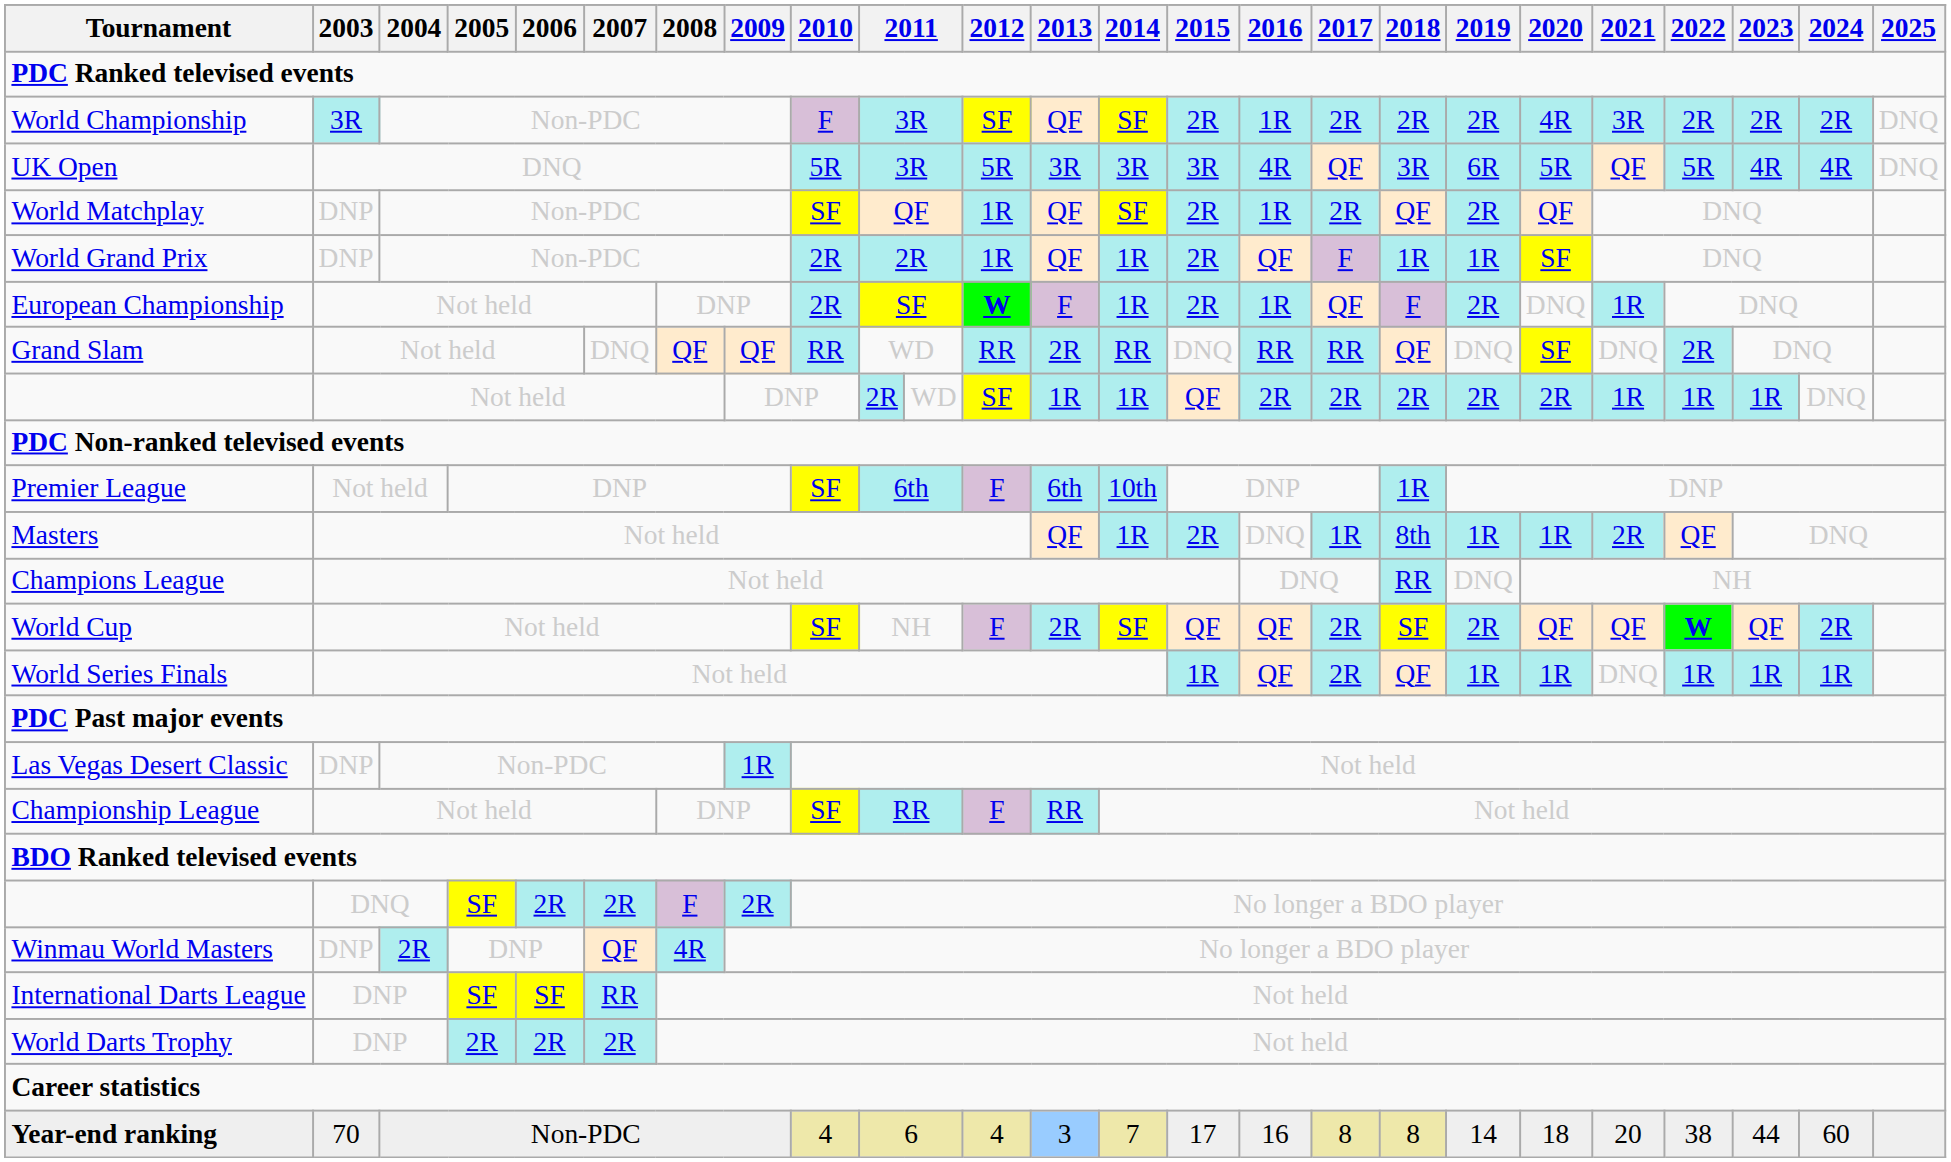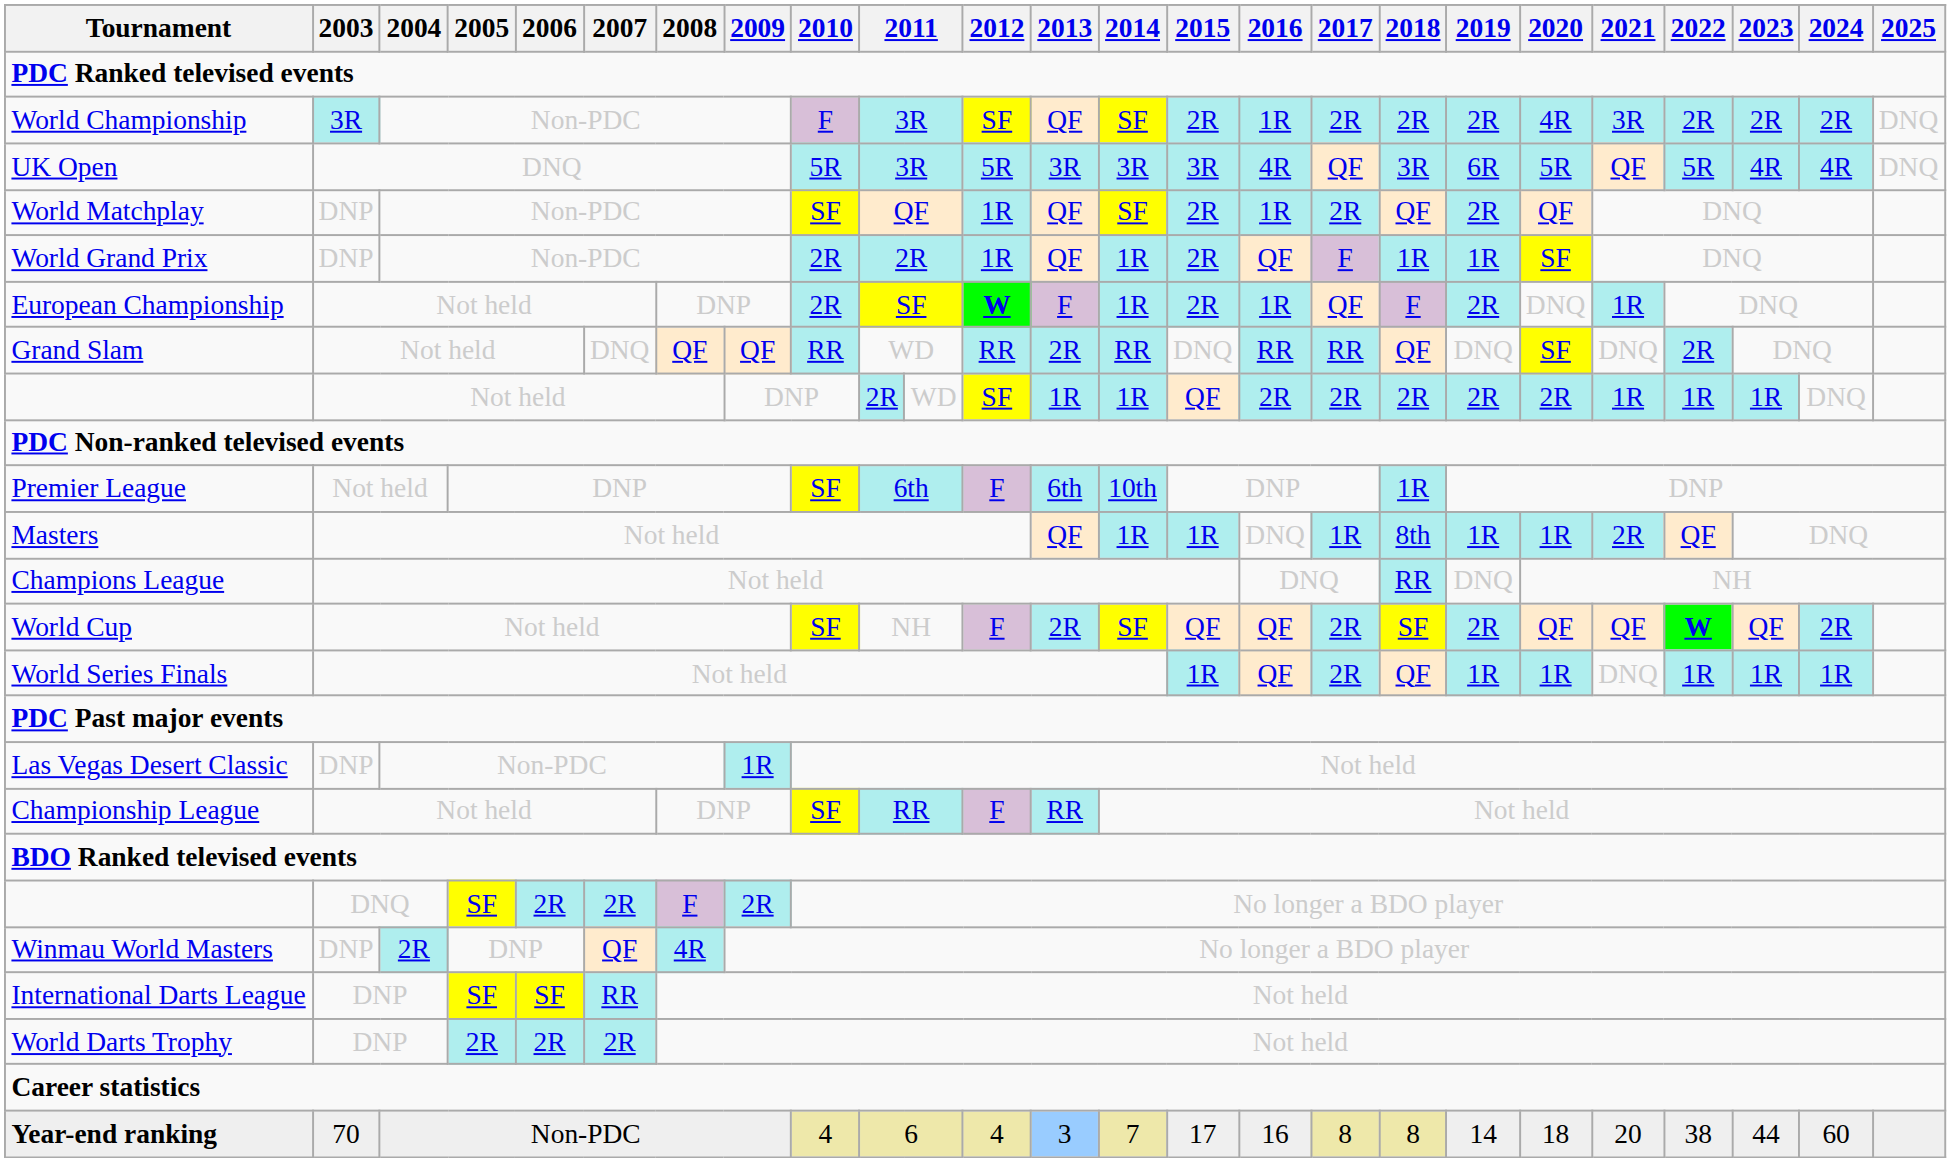(1203, 534) 2R -> (1203, 534) 1R
